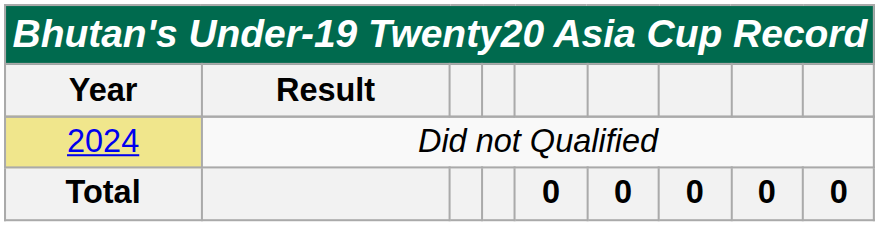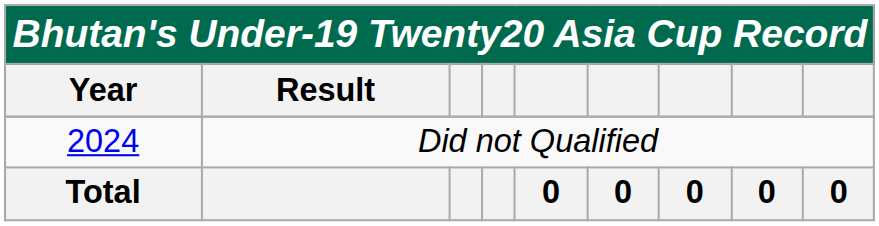(103, 141) khaki background -> (103, 141) no background
